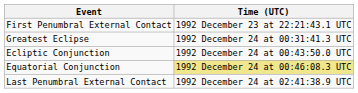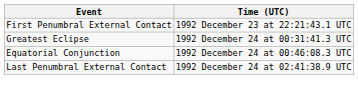- row: (58, 53)
(264, 67) khaki background -> (264, 53) no background
